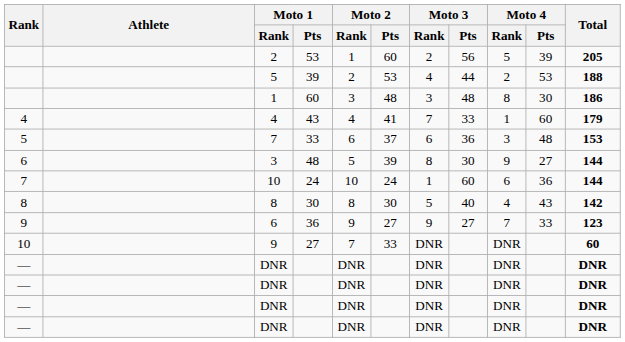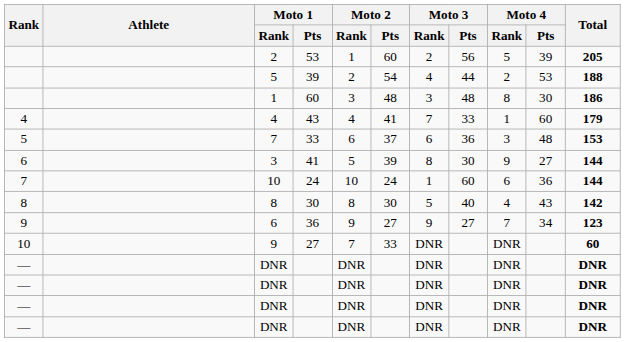(390, 77) 53 -> (390, 77) 54
(313, 160) 48 -> (313, 160) 41
(546, 222) 33 -> (546, 222) 34
